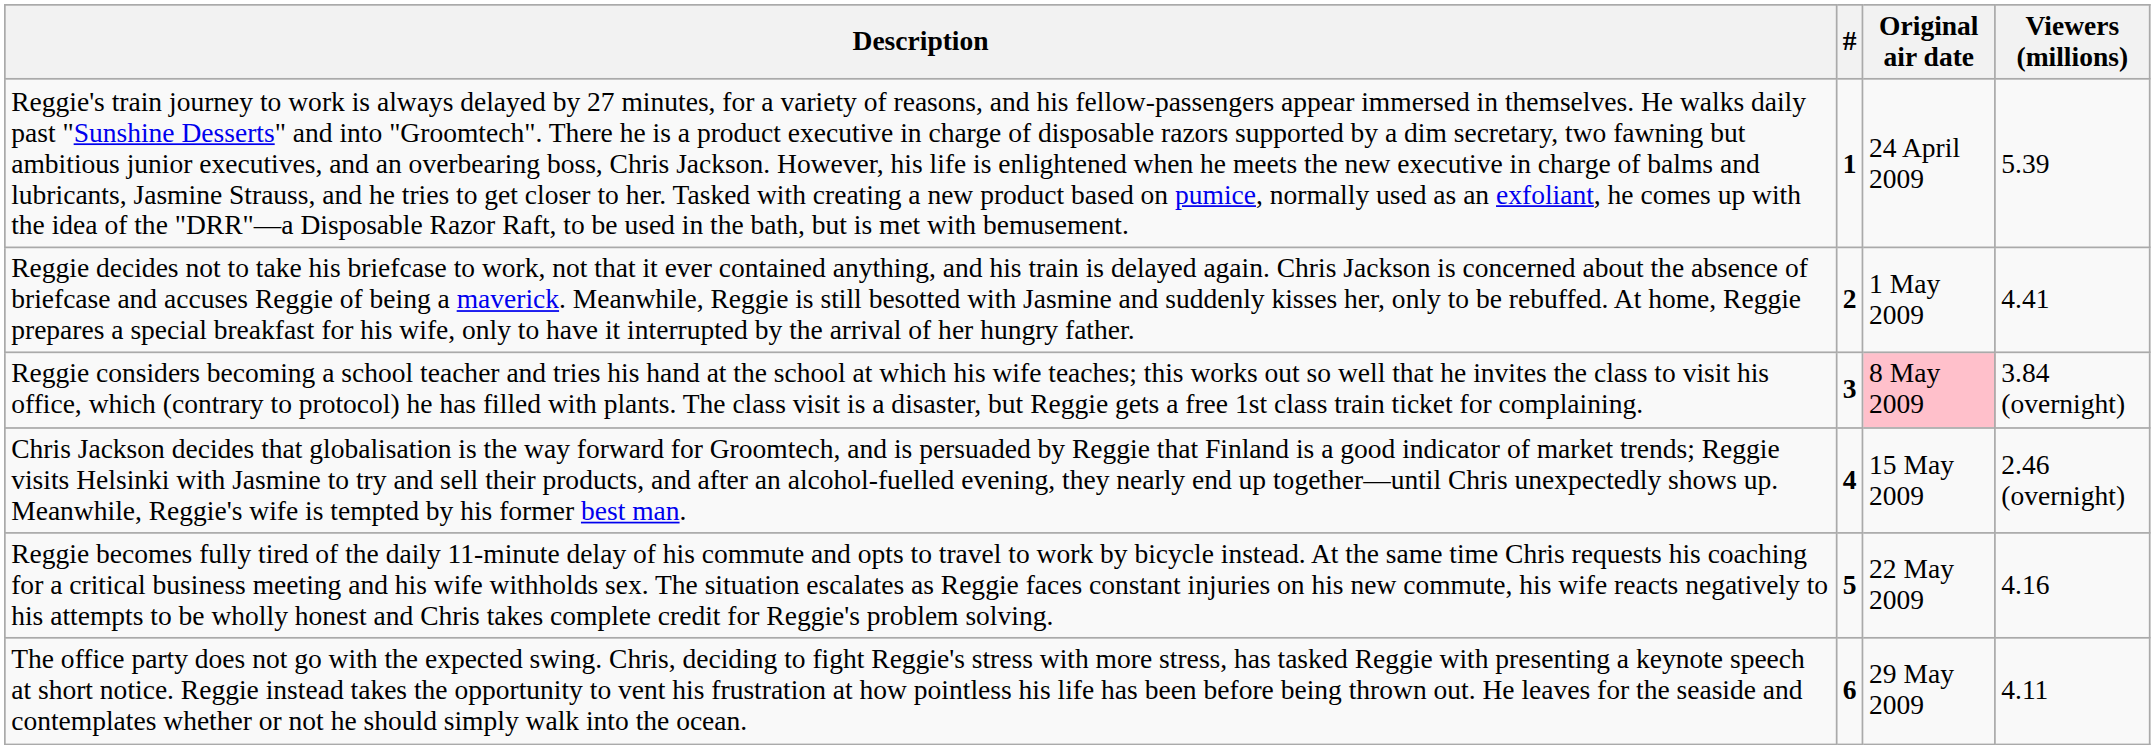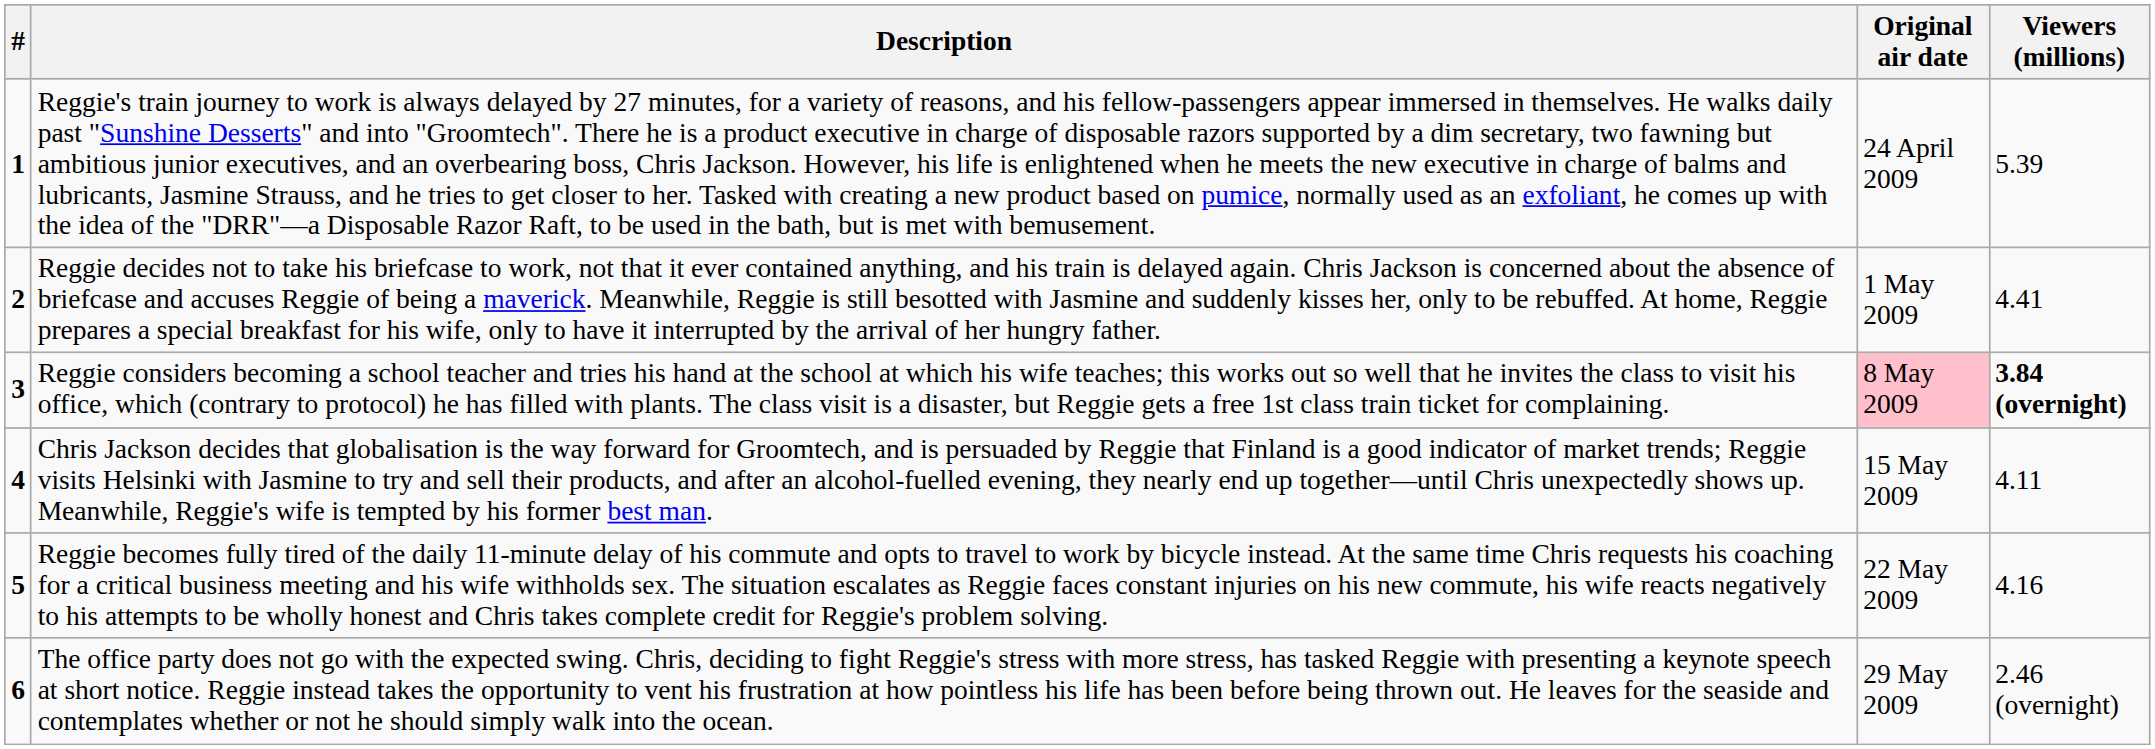columns swapped: (1850, 41) <-> (921, 41)
(2063, 389) normal -> (2061, 389) bold
(2063, 479) 2.46 (overnight) -> (2019, 479) 4.11
(2025, 690) 4.11 -> (2057, 690) 2.46 (overnight)
